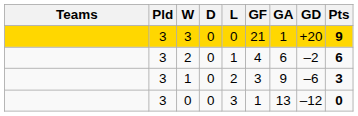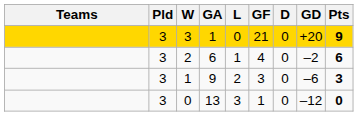columns swapped: (211, 15) <-> (283, 15)
